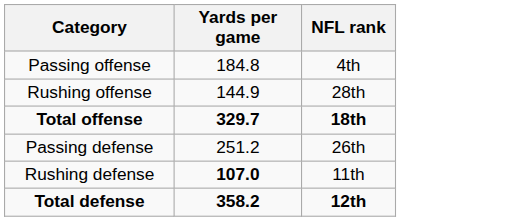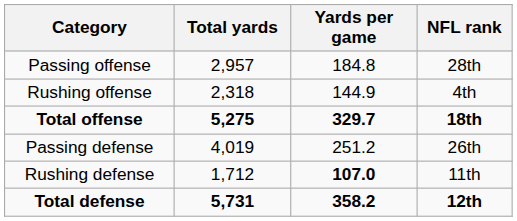+ column: (232, 27)
(348, 65) 4th -> (464, 65) 28th
(348, 92) 28th -> (464, 92) 4th
